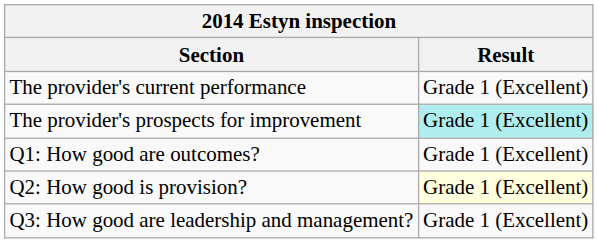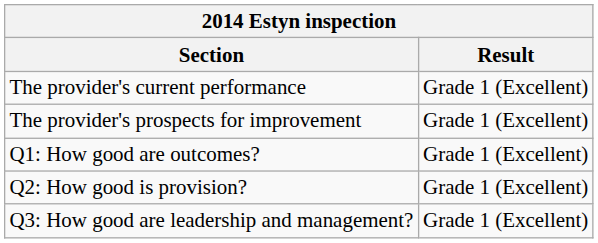(506, 120) paleturquoise background -> (506, 120) no background
(506, 187) lightyellow background -> (506, 187) no background
